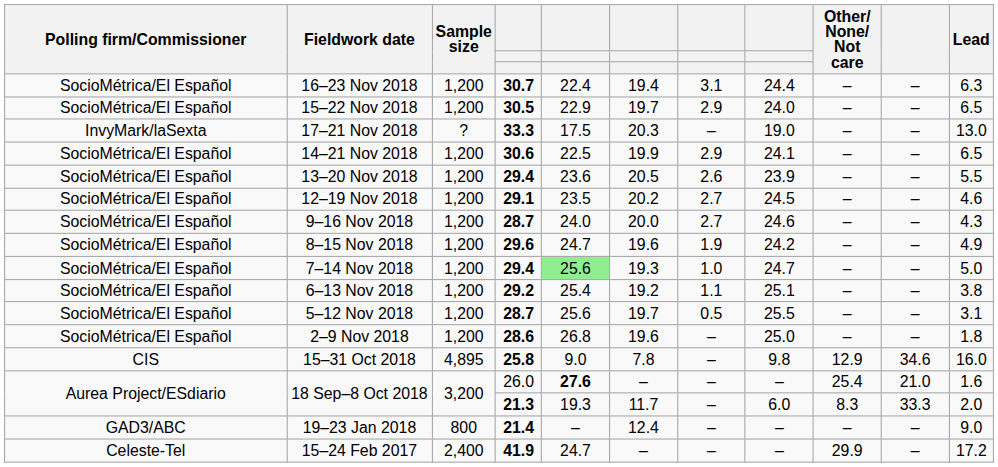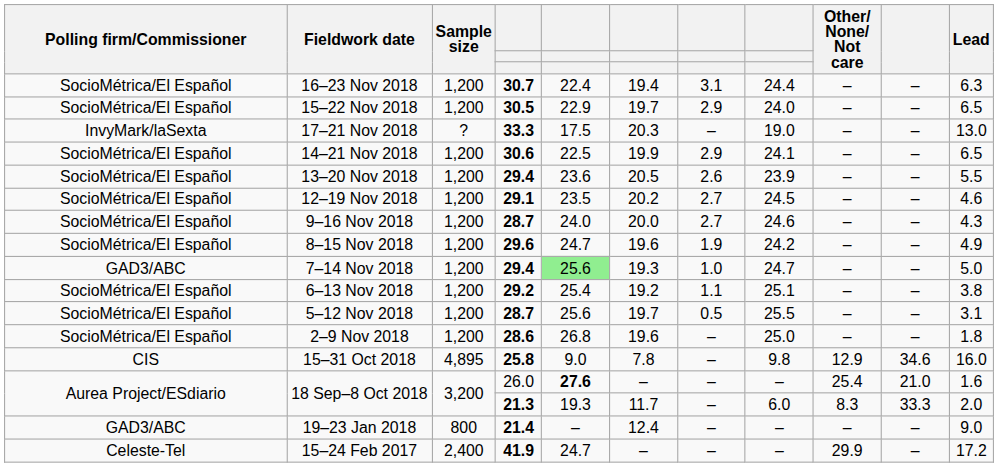(146, 268) SocioMétrica/El Español -> (146, 268) GAD3/ABC
